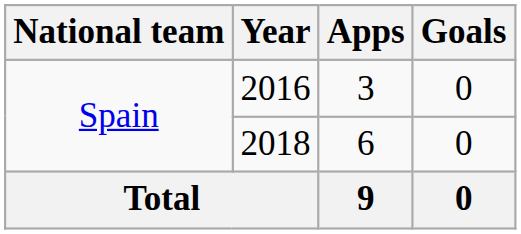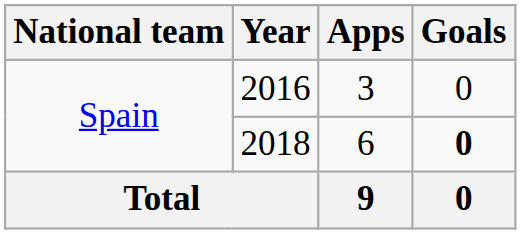(464, 143) normal -> (464, 143) bold
